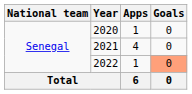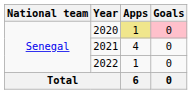(136, 30) no background -> (136, 30) khaki background
(169, 30) no background -> (169, 30) pink background
(169, 64) lightsalmon background -> (169, 64) no background
